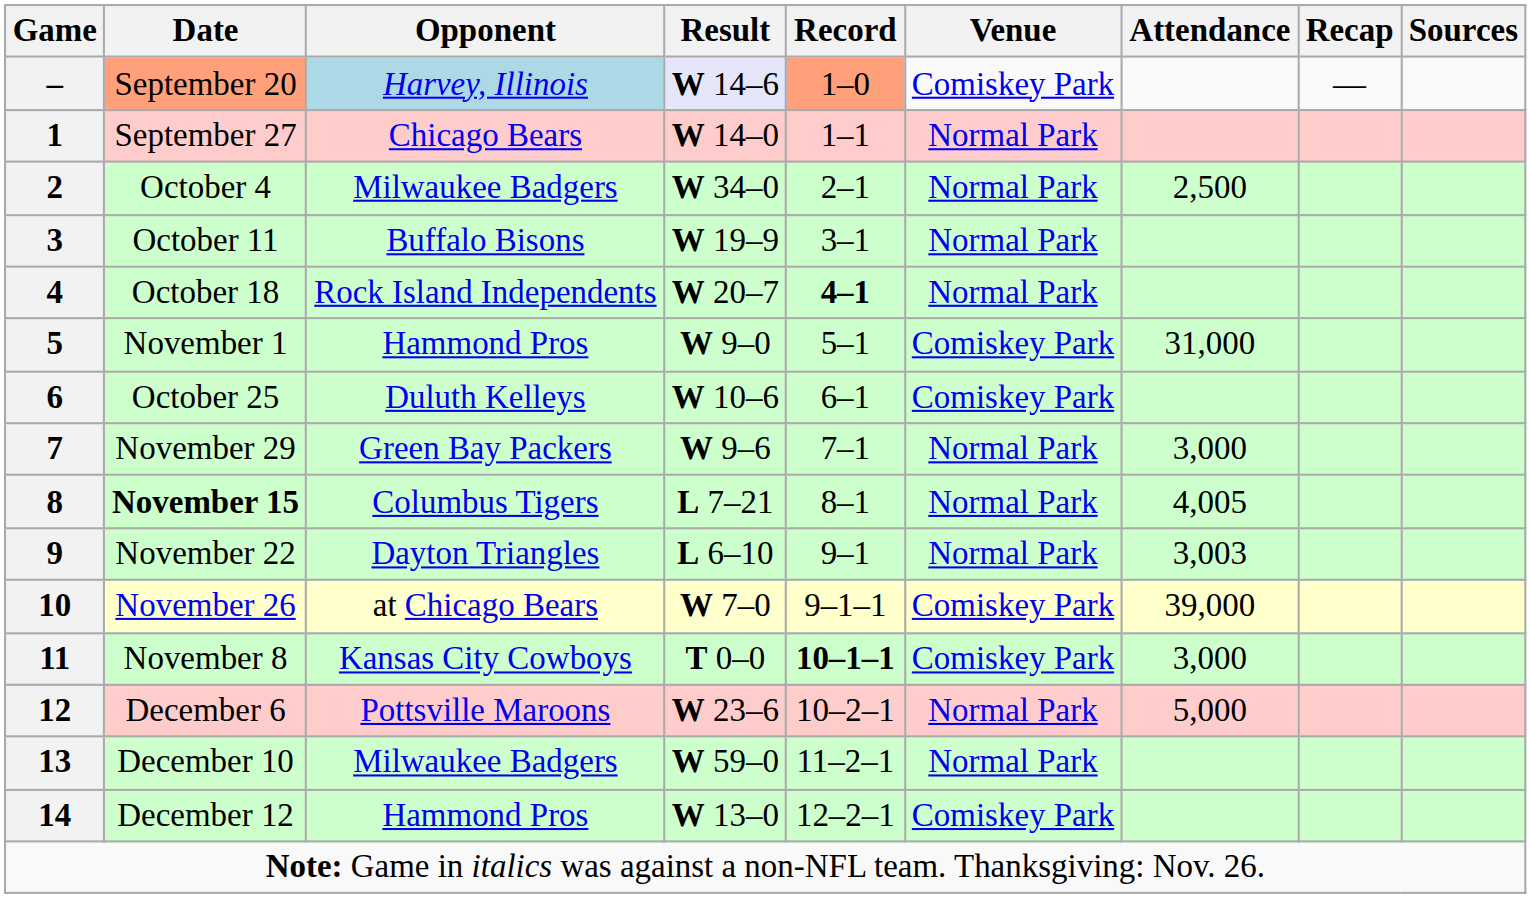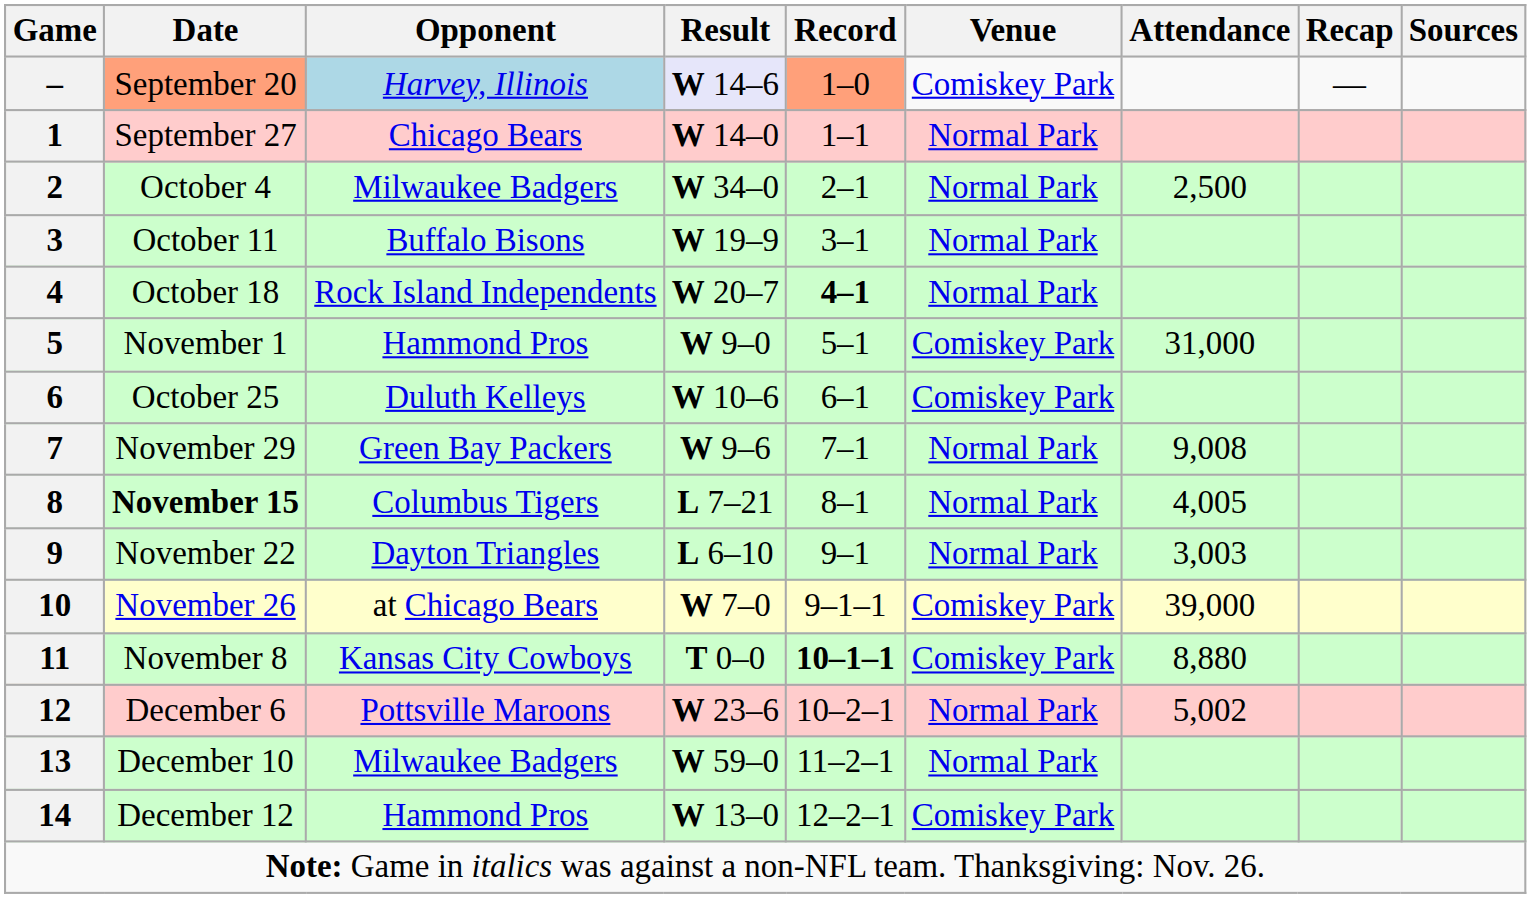(1210, 448) 3,000 -> (1210, 448) 9,008
(1210, 657) 3,000 -> (1210, 657) 8,880
(1210, 710) 5,000 -> (1210, 710) 5,002
